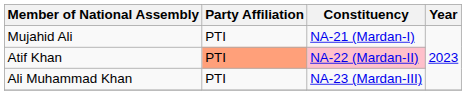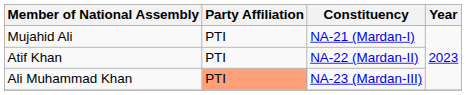(216, 57) lightsalmon background -> (216, 57) no background
(364, 57) pink background -> (364, 57) no background
(216, 79) no background -> (216, 79) lightsalmon background
